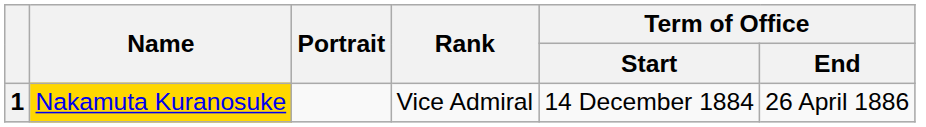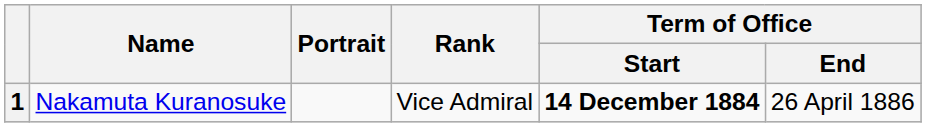(161, 102) gold background -> (161, 102) no background
(649, 102) normal -> (652, 102) bold
